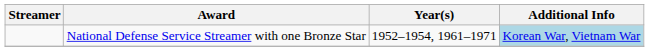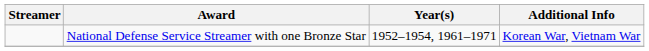(571, 35) lightblue background -> (571, 35) no background
